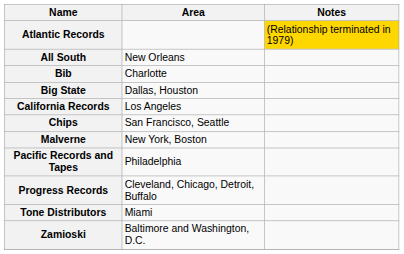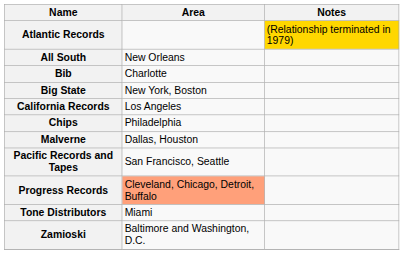(161, 90) Dallas, Houston -> (166, 90) New York, Boston
(177, 123) San Francisco, Seattle -> (153, 123) Philadelphia
(166, 139) New York, Boston -> (161, 139) Dallas, Houston
(153, 162) Philadelphia -> (177, 162) San Francisco, Seattle
(189, 190) no background -> (189, 190) lightsalmon background
